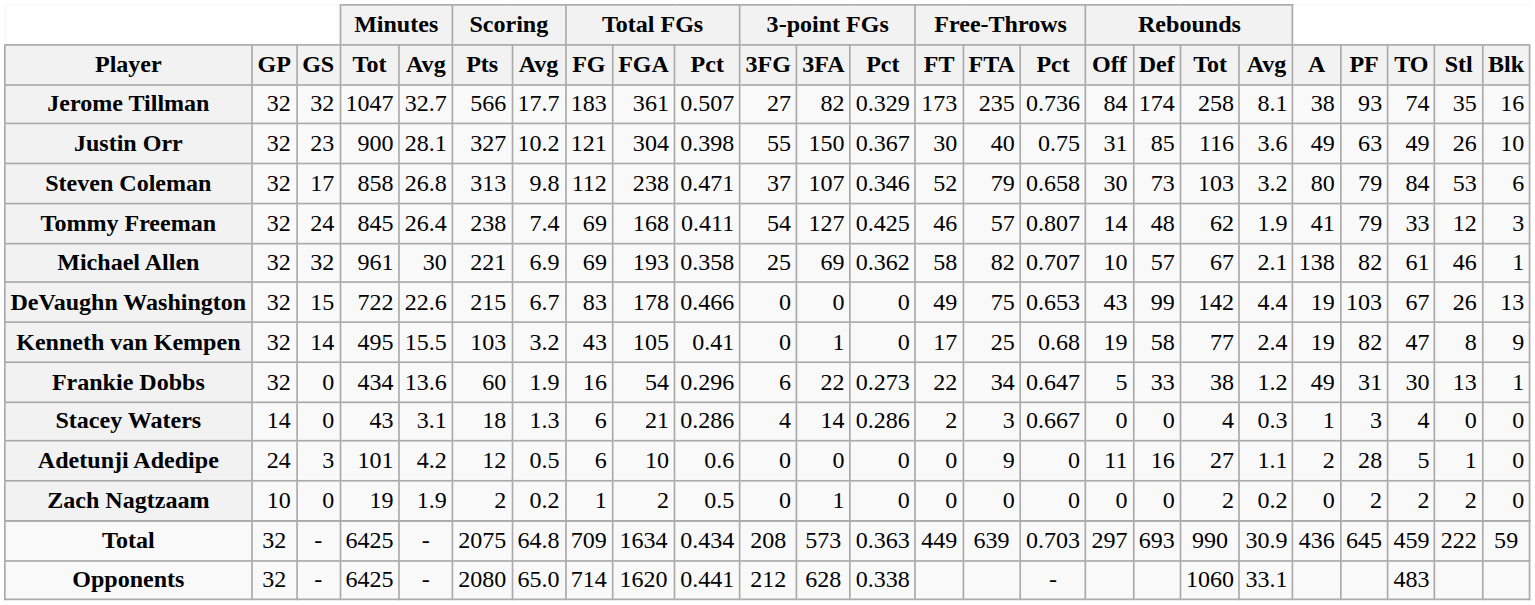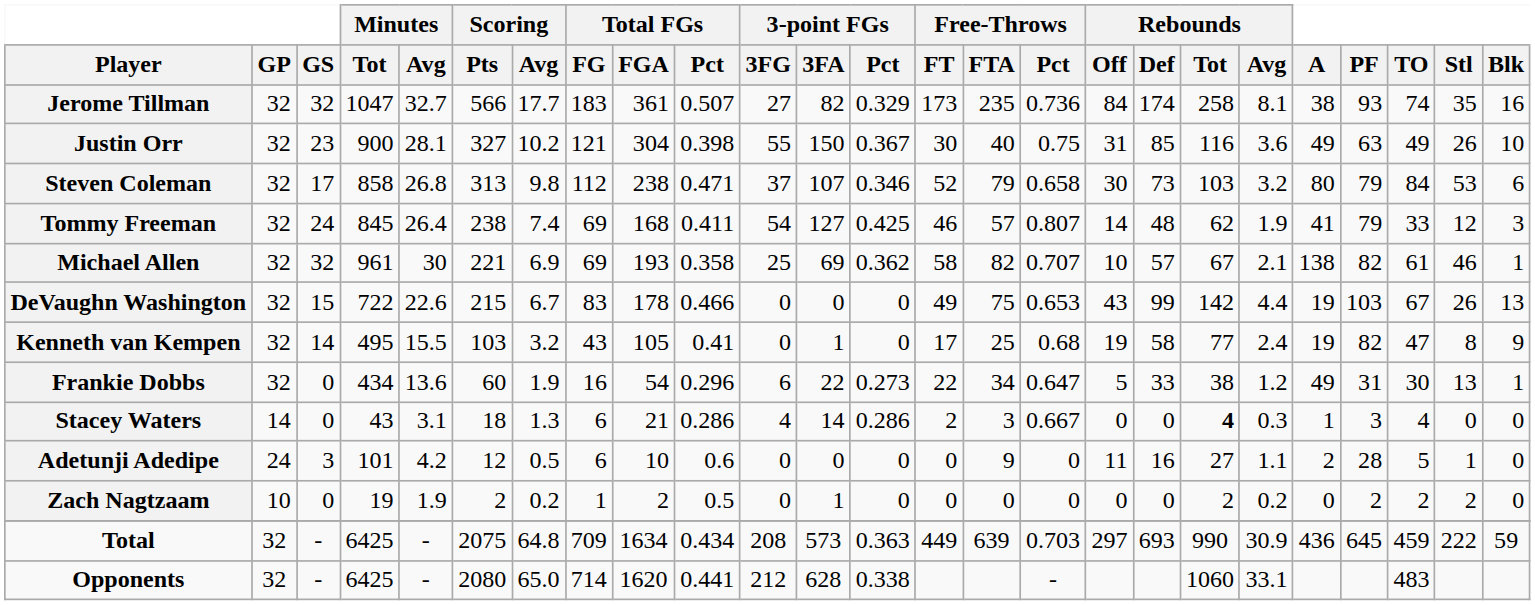(1228, 421) normal -> (1228, 421) bold
